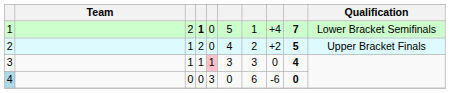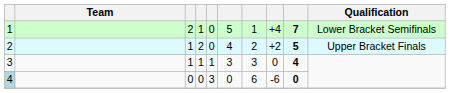(201, 29) bold -> (201, 29) normal
(212, 63) pink background -> (212, 63) no background
